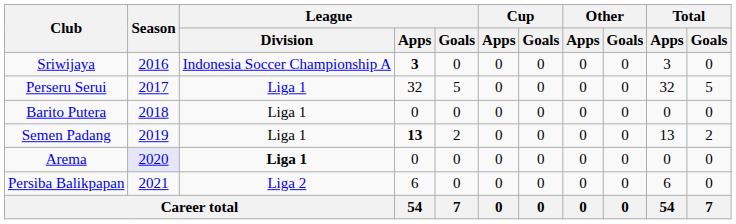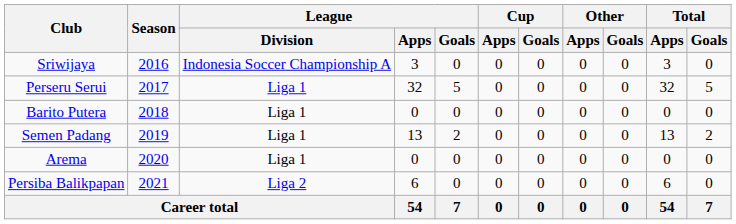(415, 64) bold -> (415, 64) normal
(415, 135) bold -> (415, 135) normal
(154, 159) lavender background -> (154, 159) no background
(287, 159) bold -> (287, 159) normal
